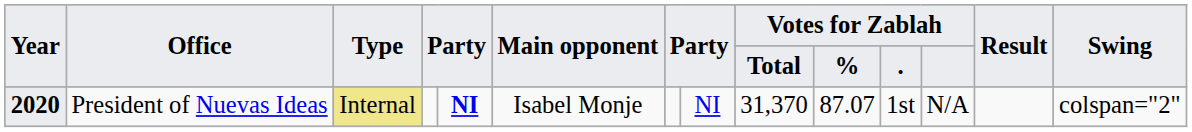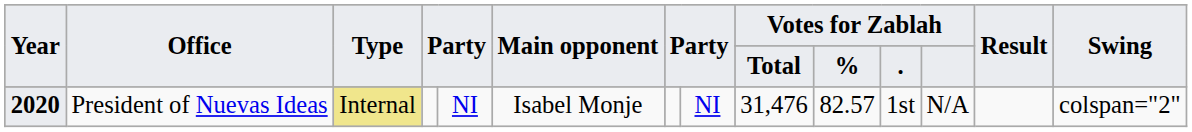(465, 106) bold -> (465, 106) normal
(774, 106) 31,370 -> (774, 106) 31,476
(847, 106) 87.07 -> (847, 106) 82.57
